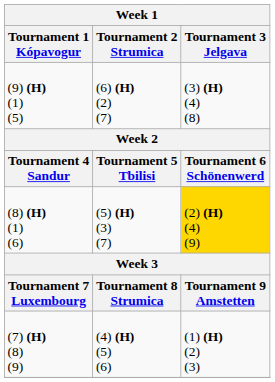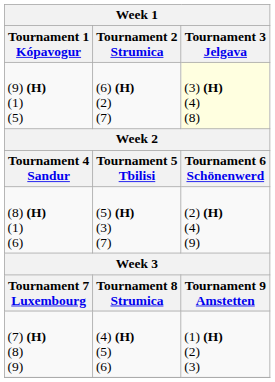(203, 103) no background -> (203, 103) lightyellow background
(203, 227) gold background -> (203, 227) no background
